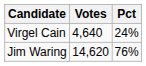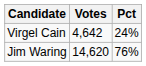(87, 33) 4,640 -> (87, 33) 4,642
